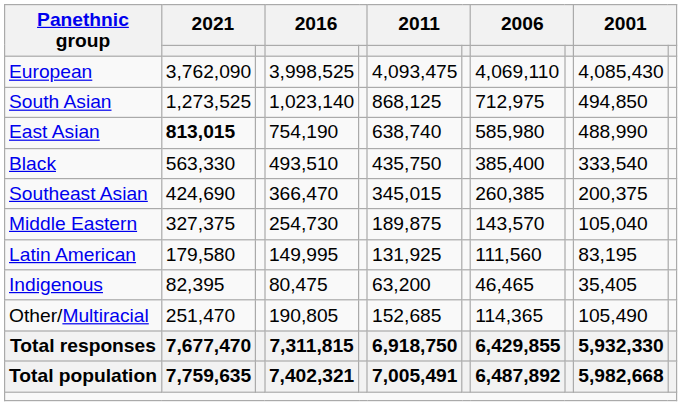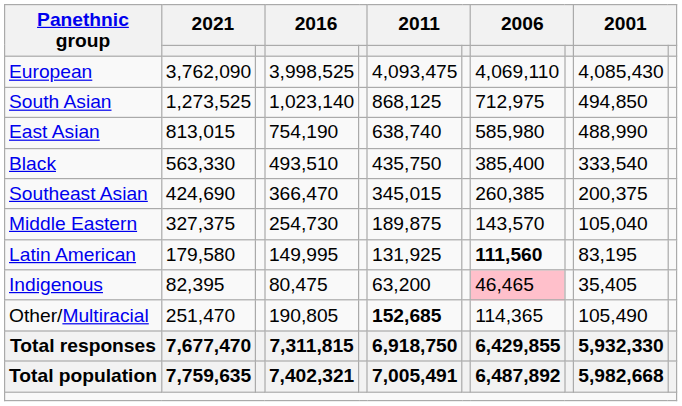(200, 132) bold -> (200, 132) normal
(508, 254) normal -> (509, 254) bold
(504, 284) no background -> (504, 284) pink background
(407, 315) normal -> (407, 315) bold
